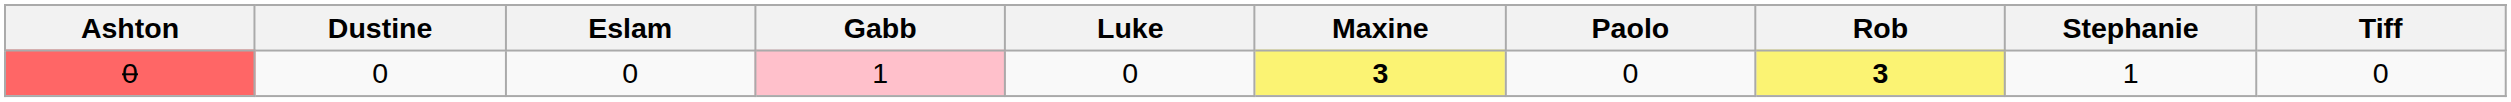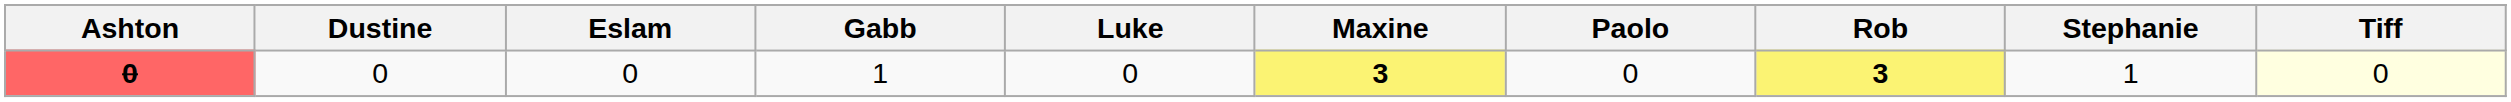(130, 73) normal -> (130, 73) bold
(880, 73) pink background -> (880, 73) no background
(2381, 73) no background -> (2381, 73) lightyellow background
